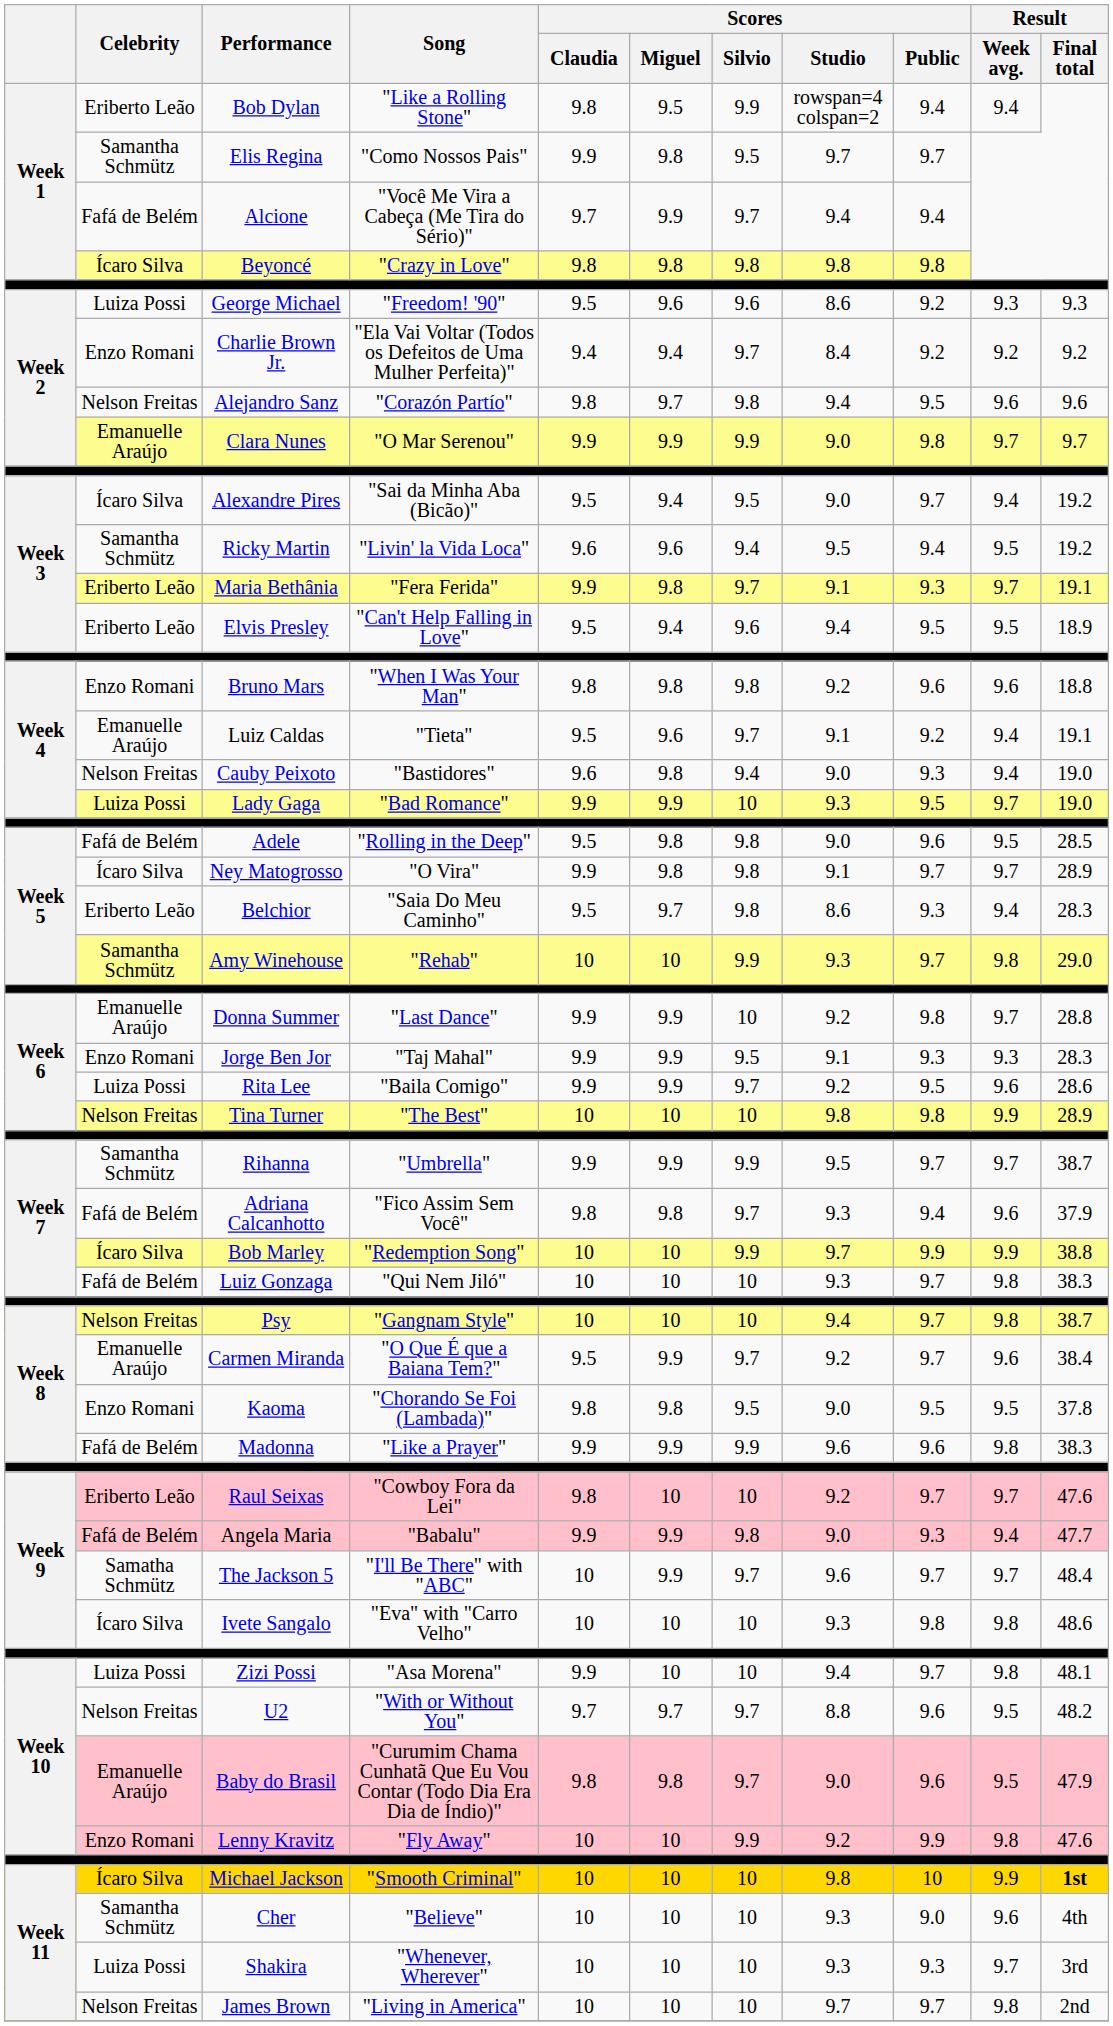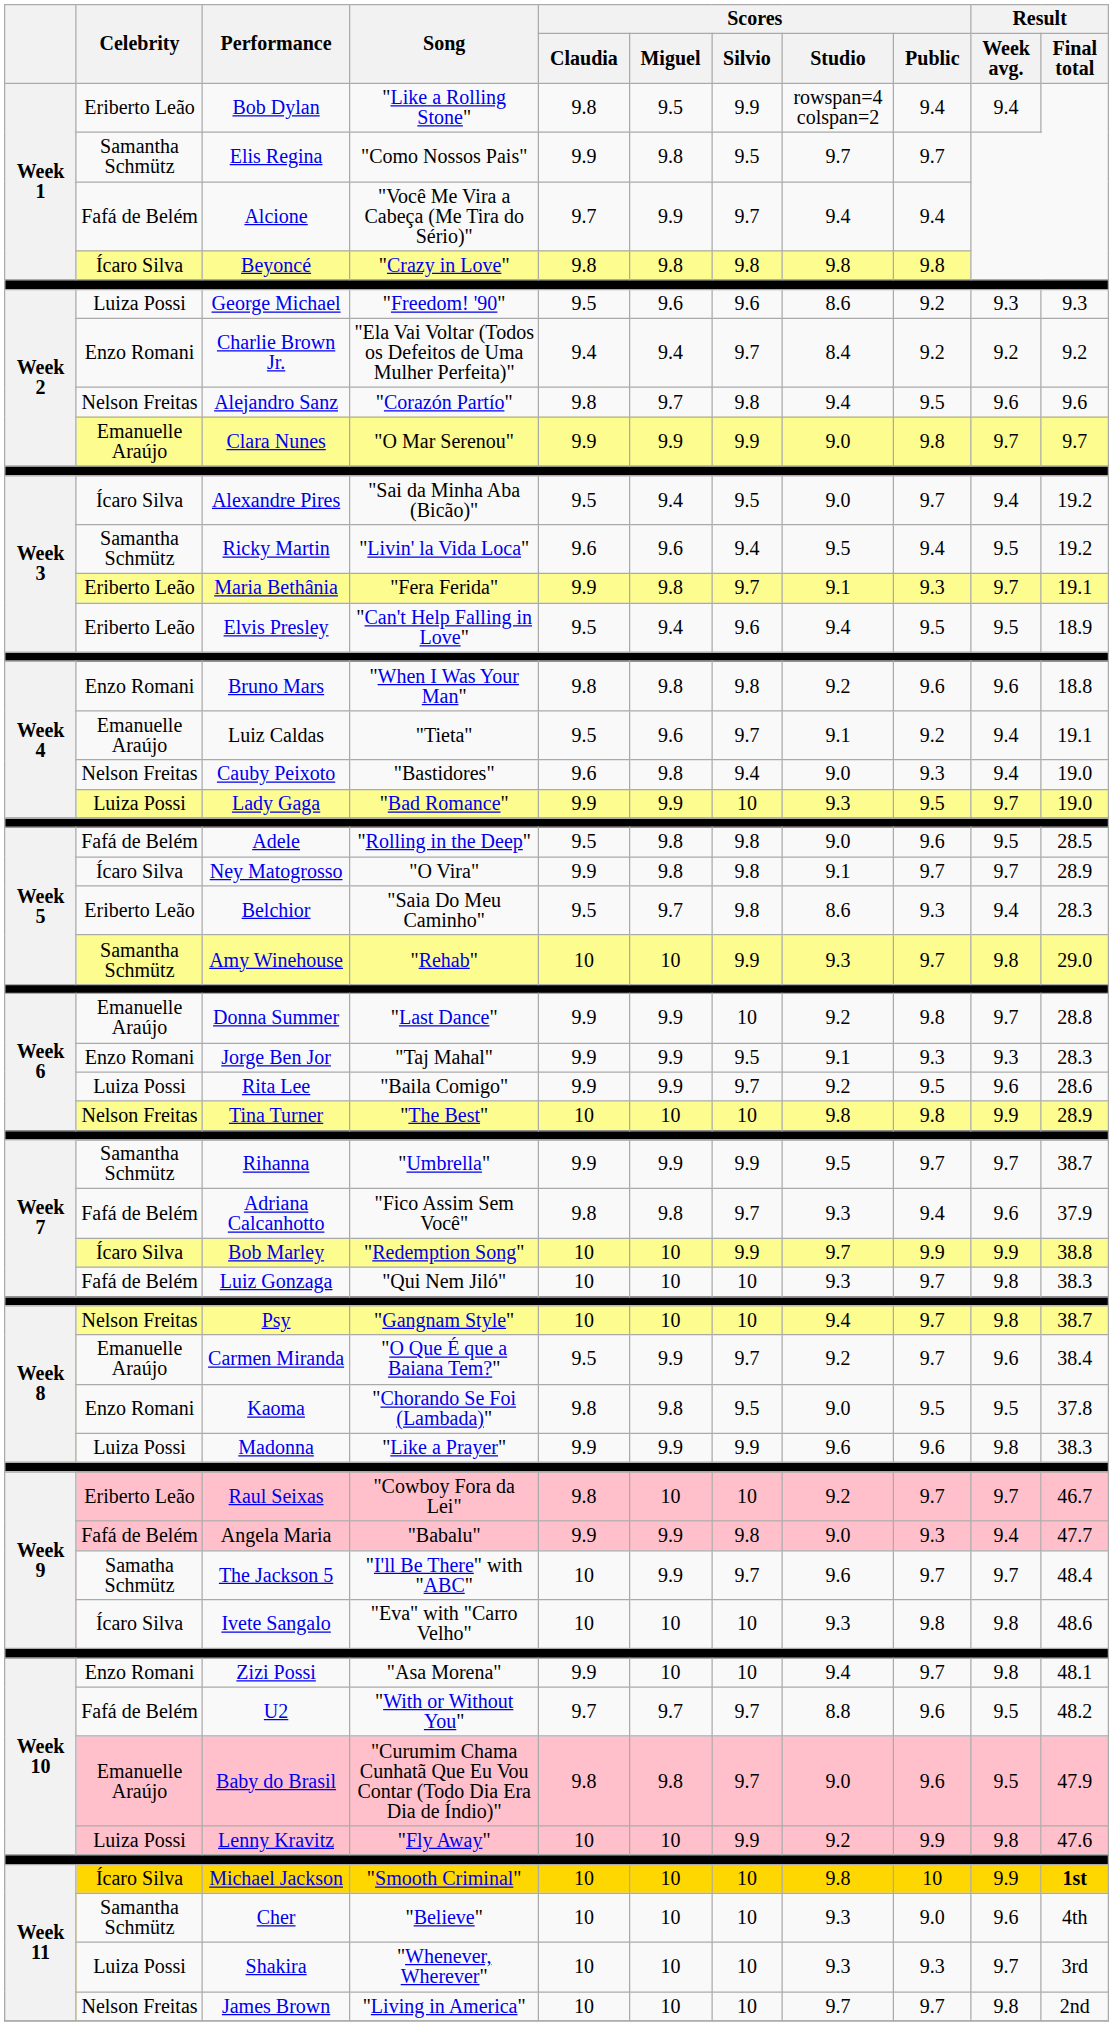(140, 1447) Fafá de Belém -> (140, 1447) Luiza Possi
(1075, 1496) 47.6 -> (1075, 1496) 46.7
(140, 1672) Luiza Possi -> (140, 1672) Enzo Romani
(140, 1711) Nelson Freitas -> (140, 1711) Fafá de Belém
(140, 1840) Enzo Romani -> (140, 1840) Luiza Possi
